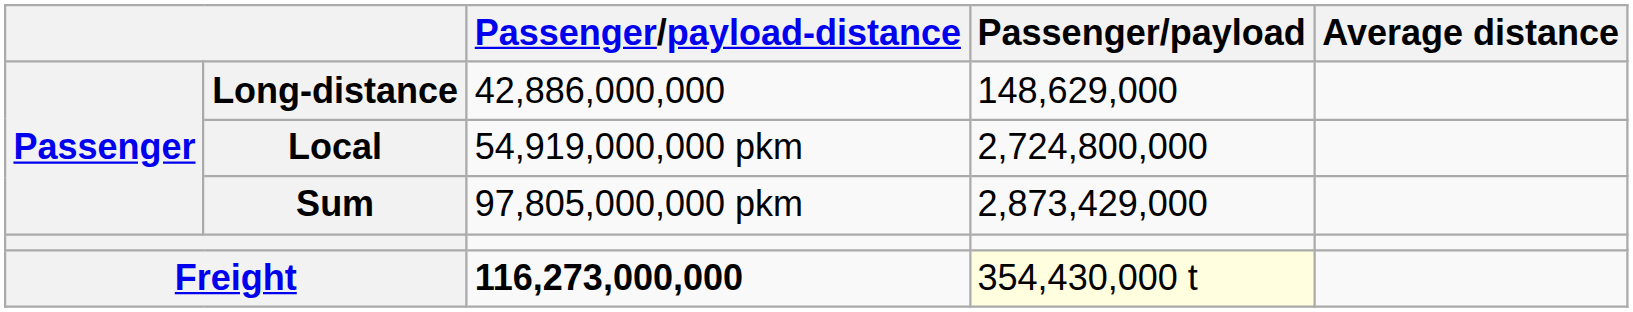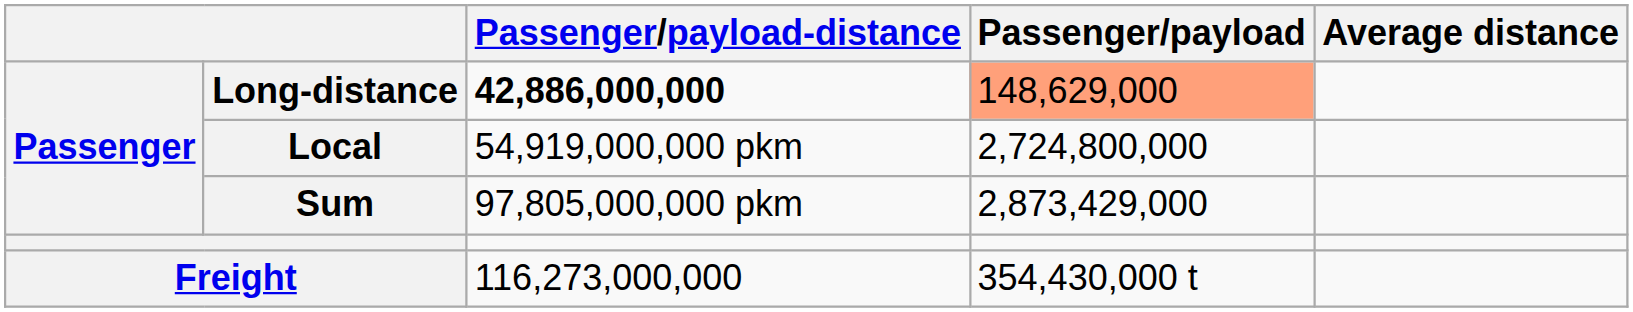(600, 90) normal -> (600, 90) bold
(1078, 90) no background -> (1078, 90) lightsalmon background
(609, 278) bold -> (609, 278) normal
(1088, 278) lightyellow background -> (1088, 278) no background
